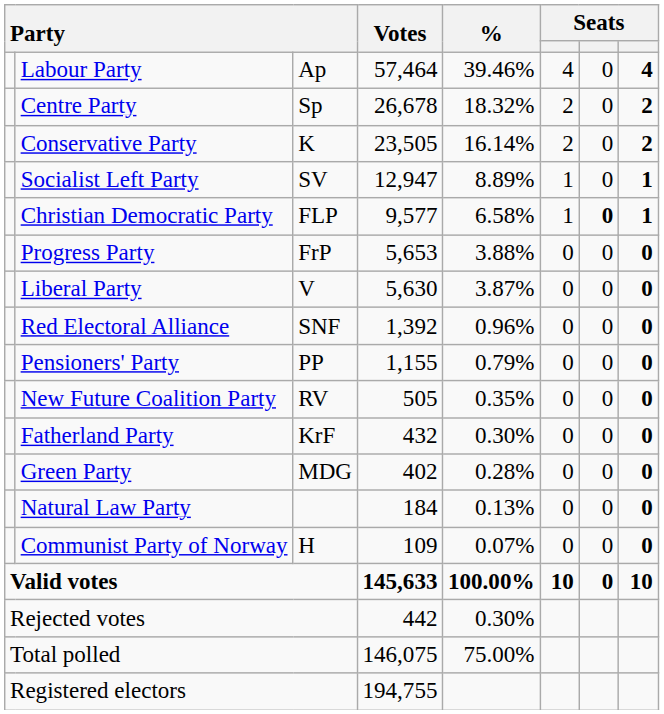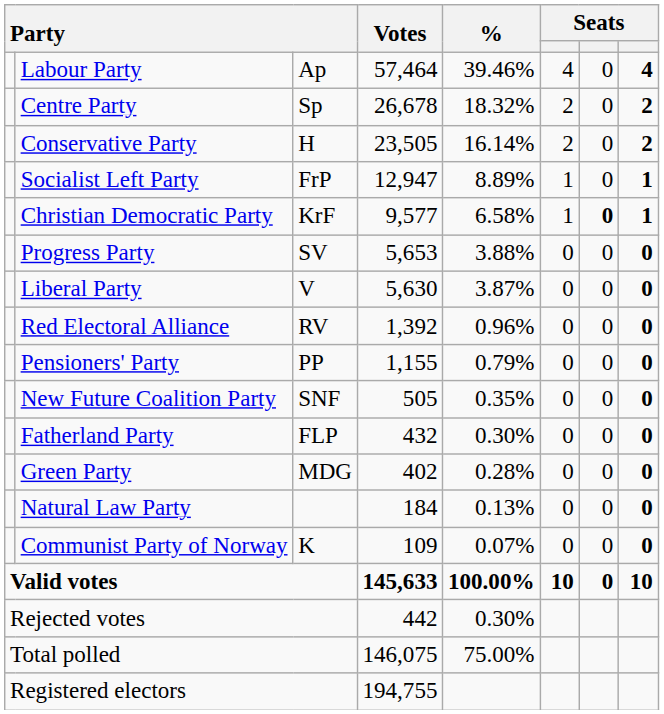(306, 143) K -> (306, 143) H
(313, 179) SV -> (315, 179) FrP
(318, 216) FLP -> (317, 216) KrF
(315, 252) FrP -> (313, 252) SV
(319, 325) SNF -> (313, 325) RV
(313, 398) RV -> (319, 398) SNF
(317, 435) KrF -> (318, 435) FLP
(306, 544) H -> (306, 544) K
